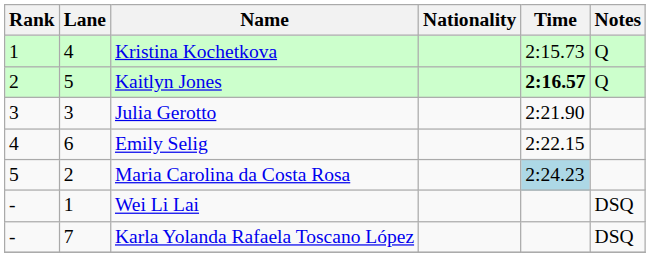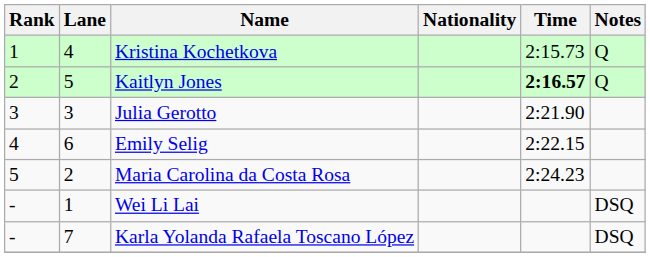(555, 174) lightblue background -> (555, 174) no background
